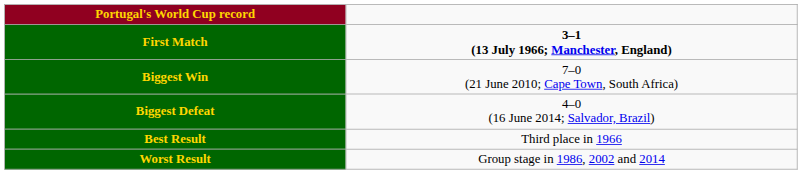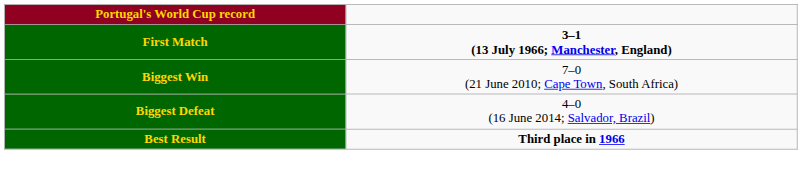(572, 139) normal -> (572, 139) bold
- row: (175, 159)
